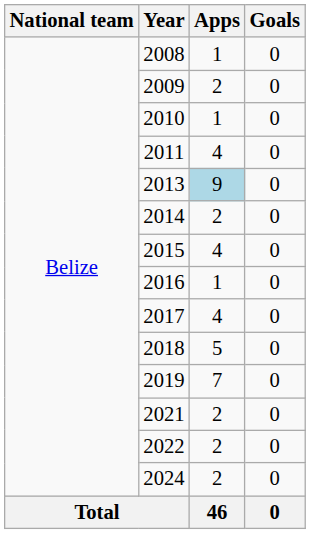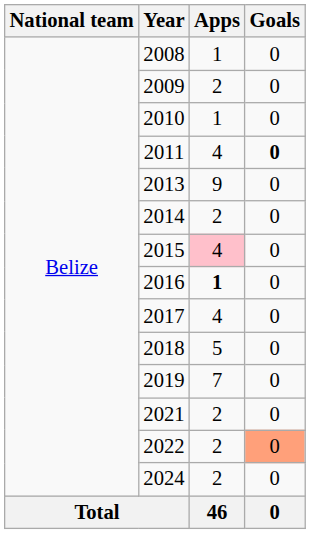(275, 151) normal -> (275, 151) bold
(217, 184) lightblue background -> (217, 184) no background
(217, 250) no background -> (217, 250) pink background
(217, 282) normal -> (217, 282) bold
(275, 446) no background -> (275, 446) lightsalmon background
